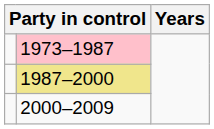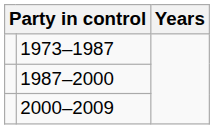(67, 49) pink background -> (67, 49) no background
(67, 78) khaki background -> (67, 78) no background
